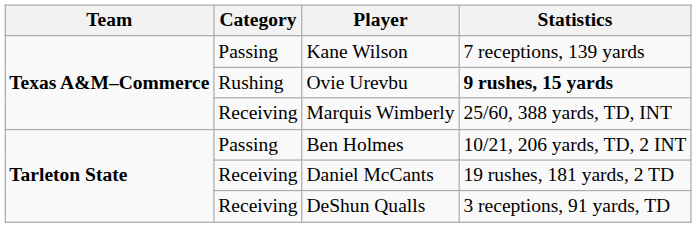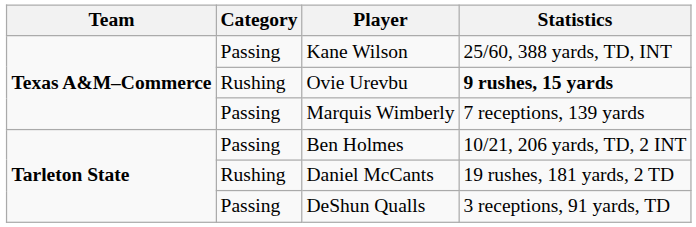(554, 51) 7 receptions, 139 yards -> (568, 51) 25/60, 388 yards, TD, INT
(258, 113) Receiving -> (250, 113) Passing
(568, 113) 25/60, 388 yards, TD, INT -> (554, 113) 7 receptions, 139 yards
(258, 175) Receiving -> (253, 175) Rushing
(258, 206) Receiving -> (250, 206) Passing
